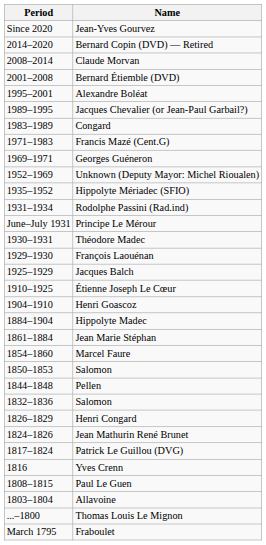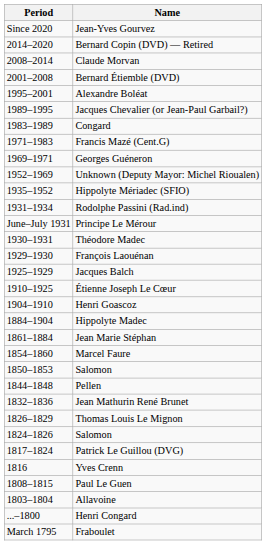(94, 402) Salomon -> (132, 402) Jean Mathurin René Brunet
(106, 418) Henri Congard -> (129, 418) Thomas Louis Le Mignon
(132, 434) Jean Mathurin René Brunet -> (94, 434) Salomon
(129, 516) Thomas Louis Le Mignon -> (106, 516) Henri Congard
